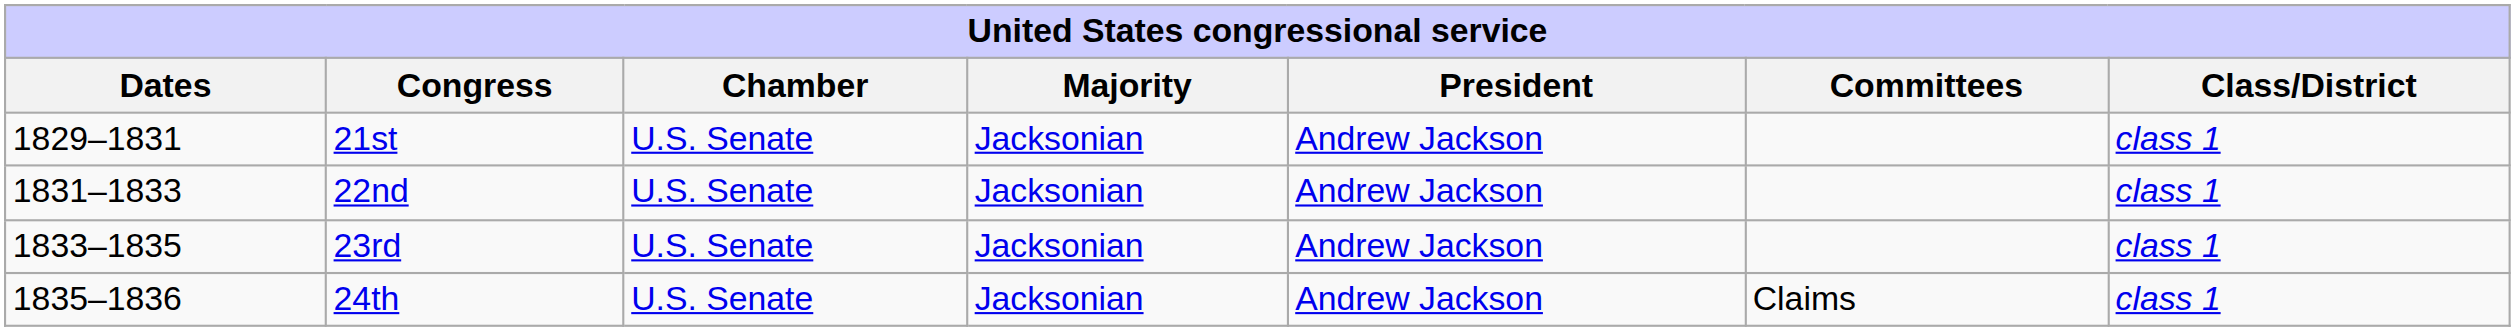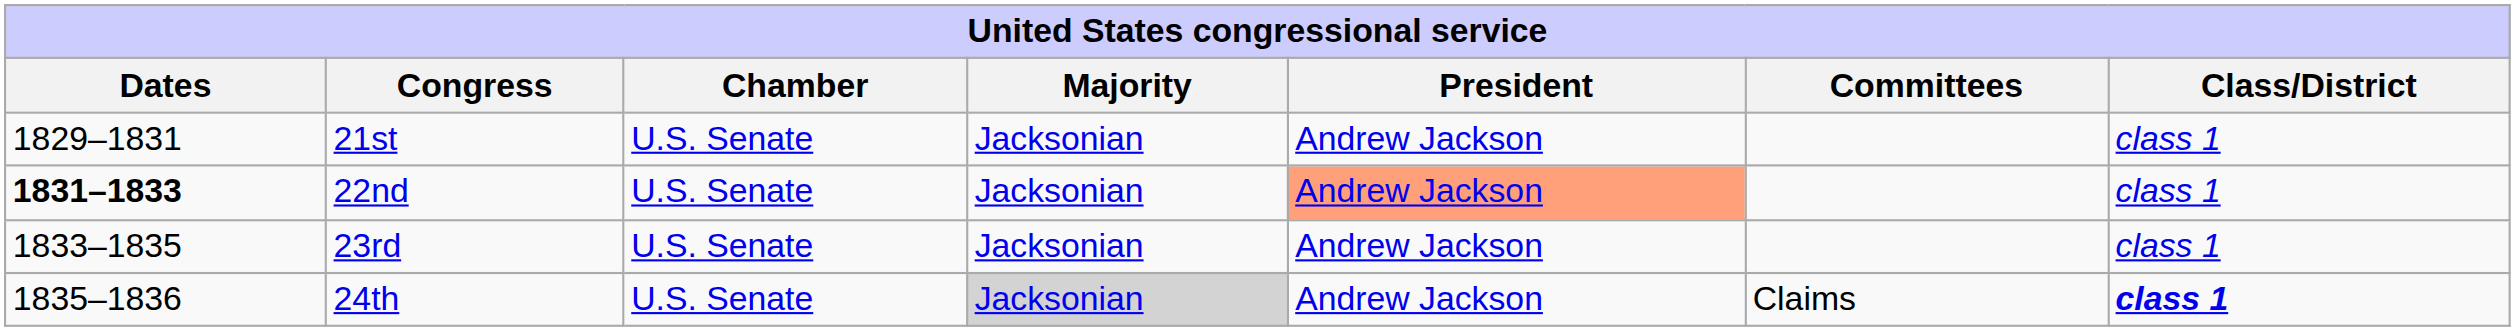(97, 191) normal -> (97, 191) bold
(1419, 191) no background -> (1419, 191) lightsalmon background
(1059, 298) no background -> (1059, 298) lightgrey background
(2168, 298) normal -> (2172, 298) bold
